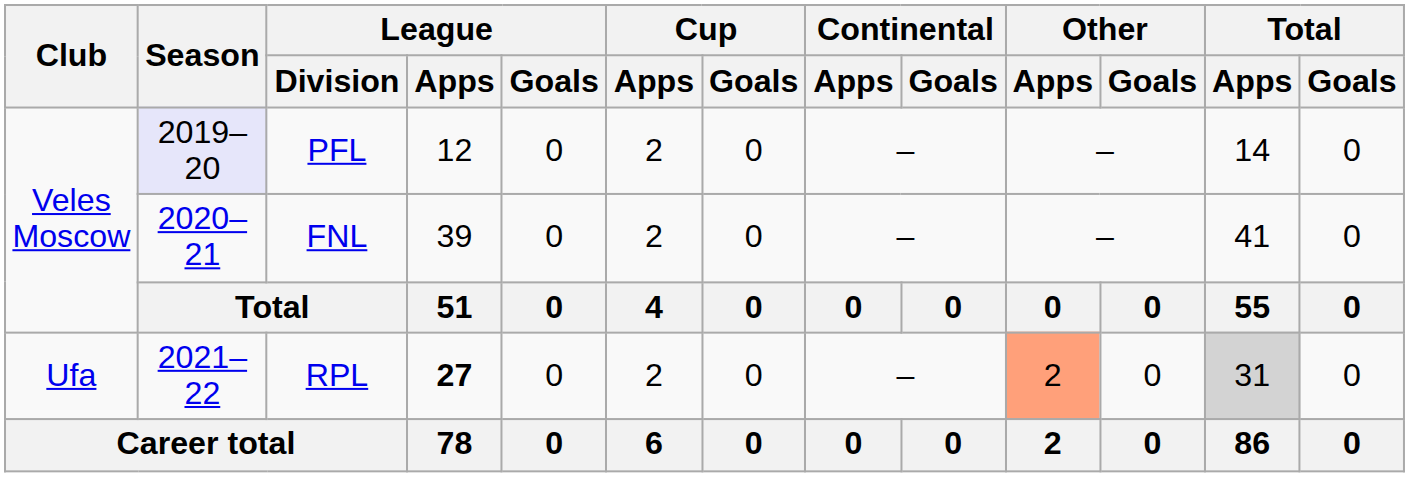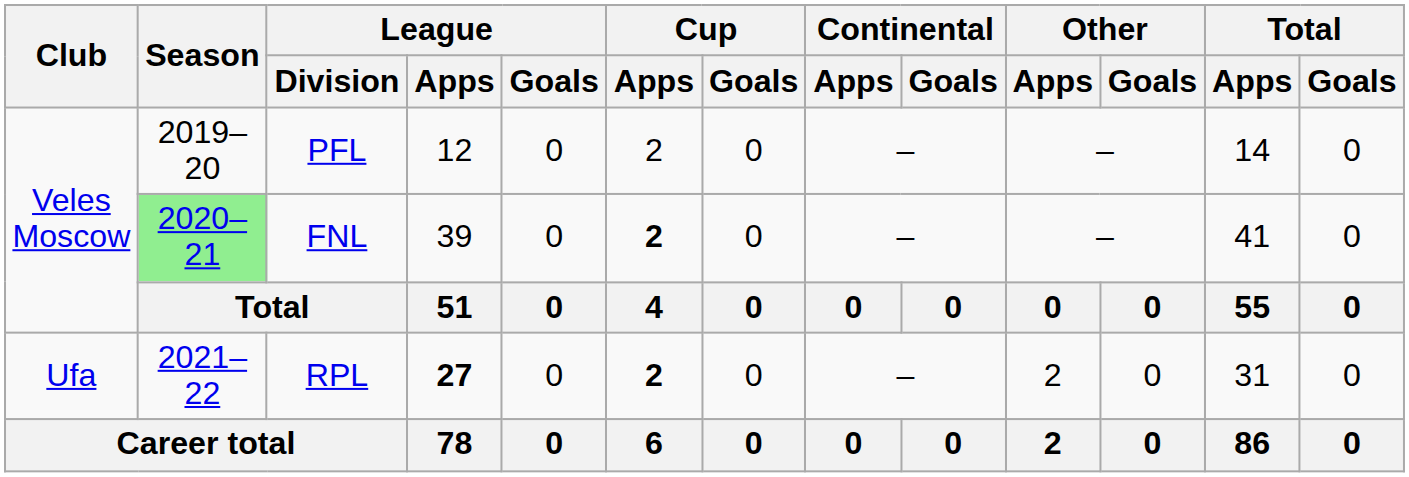(202, 150) lavender background -> (202, 150) no background
(202, 237) no background -> (202, 237) lightgreen background
(654, 237) normal -> (654, 237) bold
(654, 375) normal -> (654, 375) bold
(1053, 375) lightsalmon background -> (1053, 375) no background
(1252, 375) lightgrey background -> (1252, 375) no background
